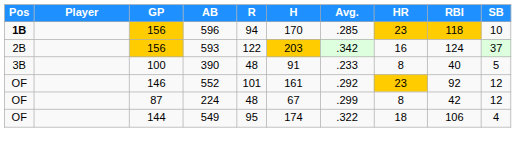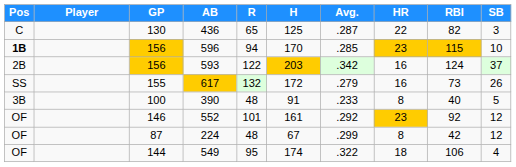+ row: (210, 30)
(454, 30) 118 -> (454, 48) 115
+ row: (210, 83)
